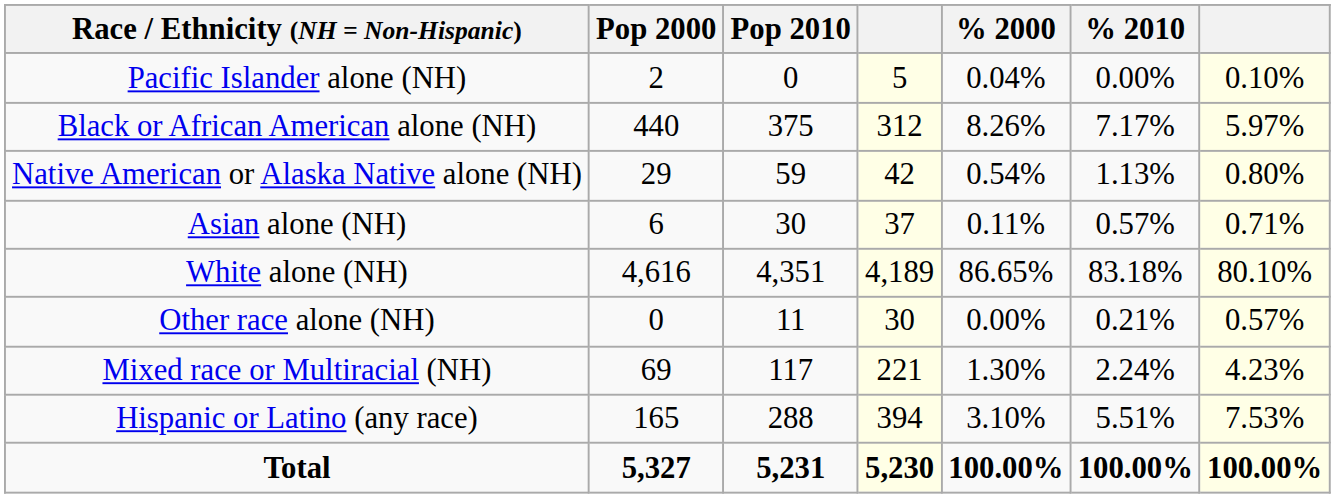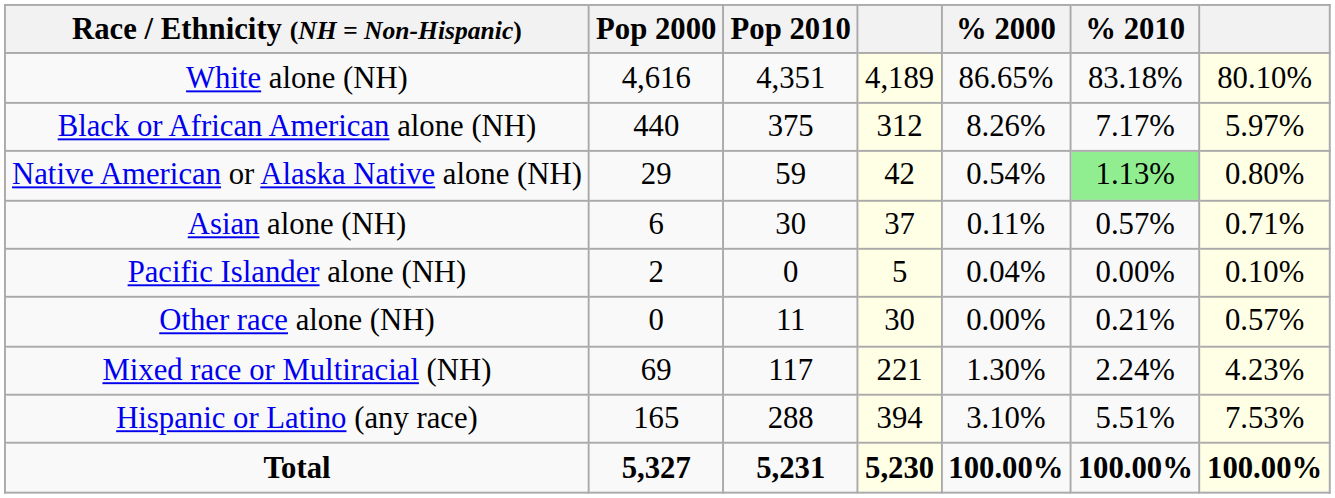rows swapped: (297, 272) <-> (297, 77)
(1135, 175) no background -> (1135, 175) lightgreen background
